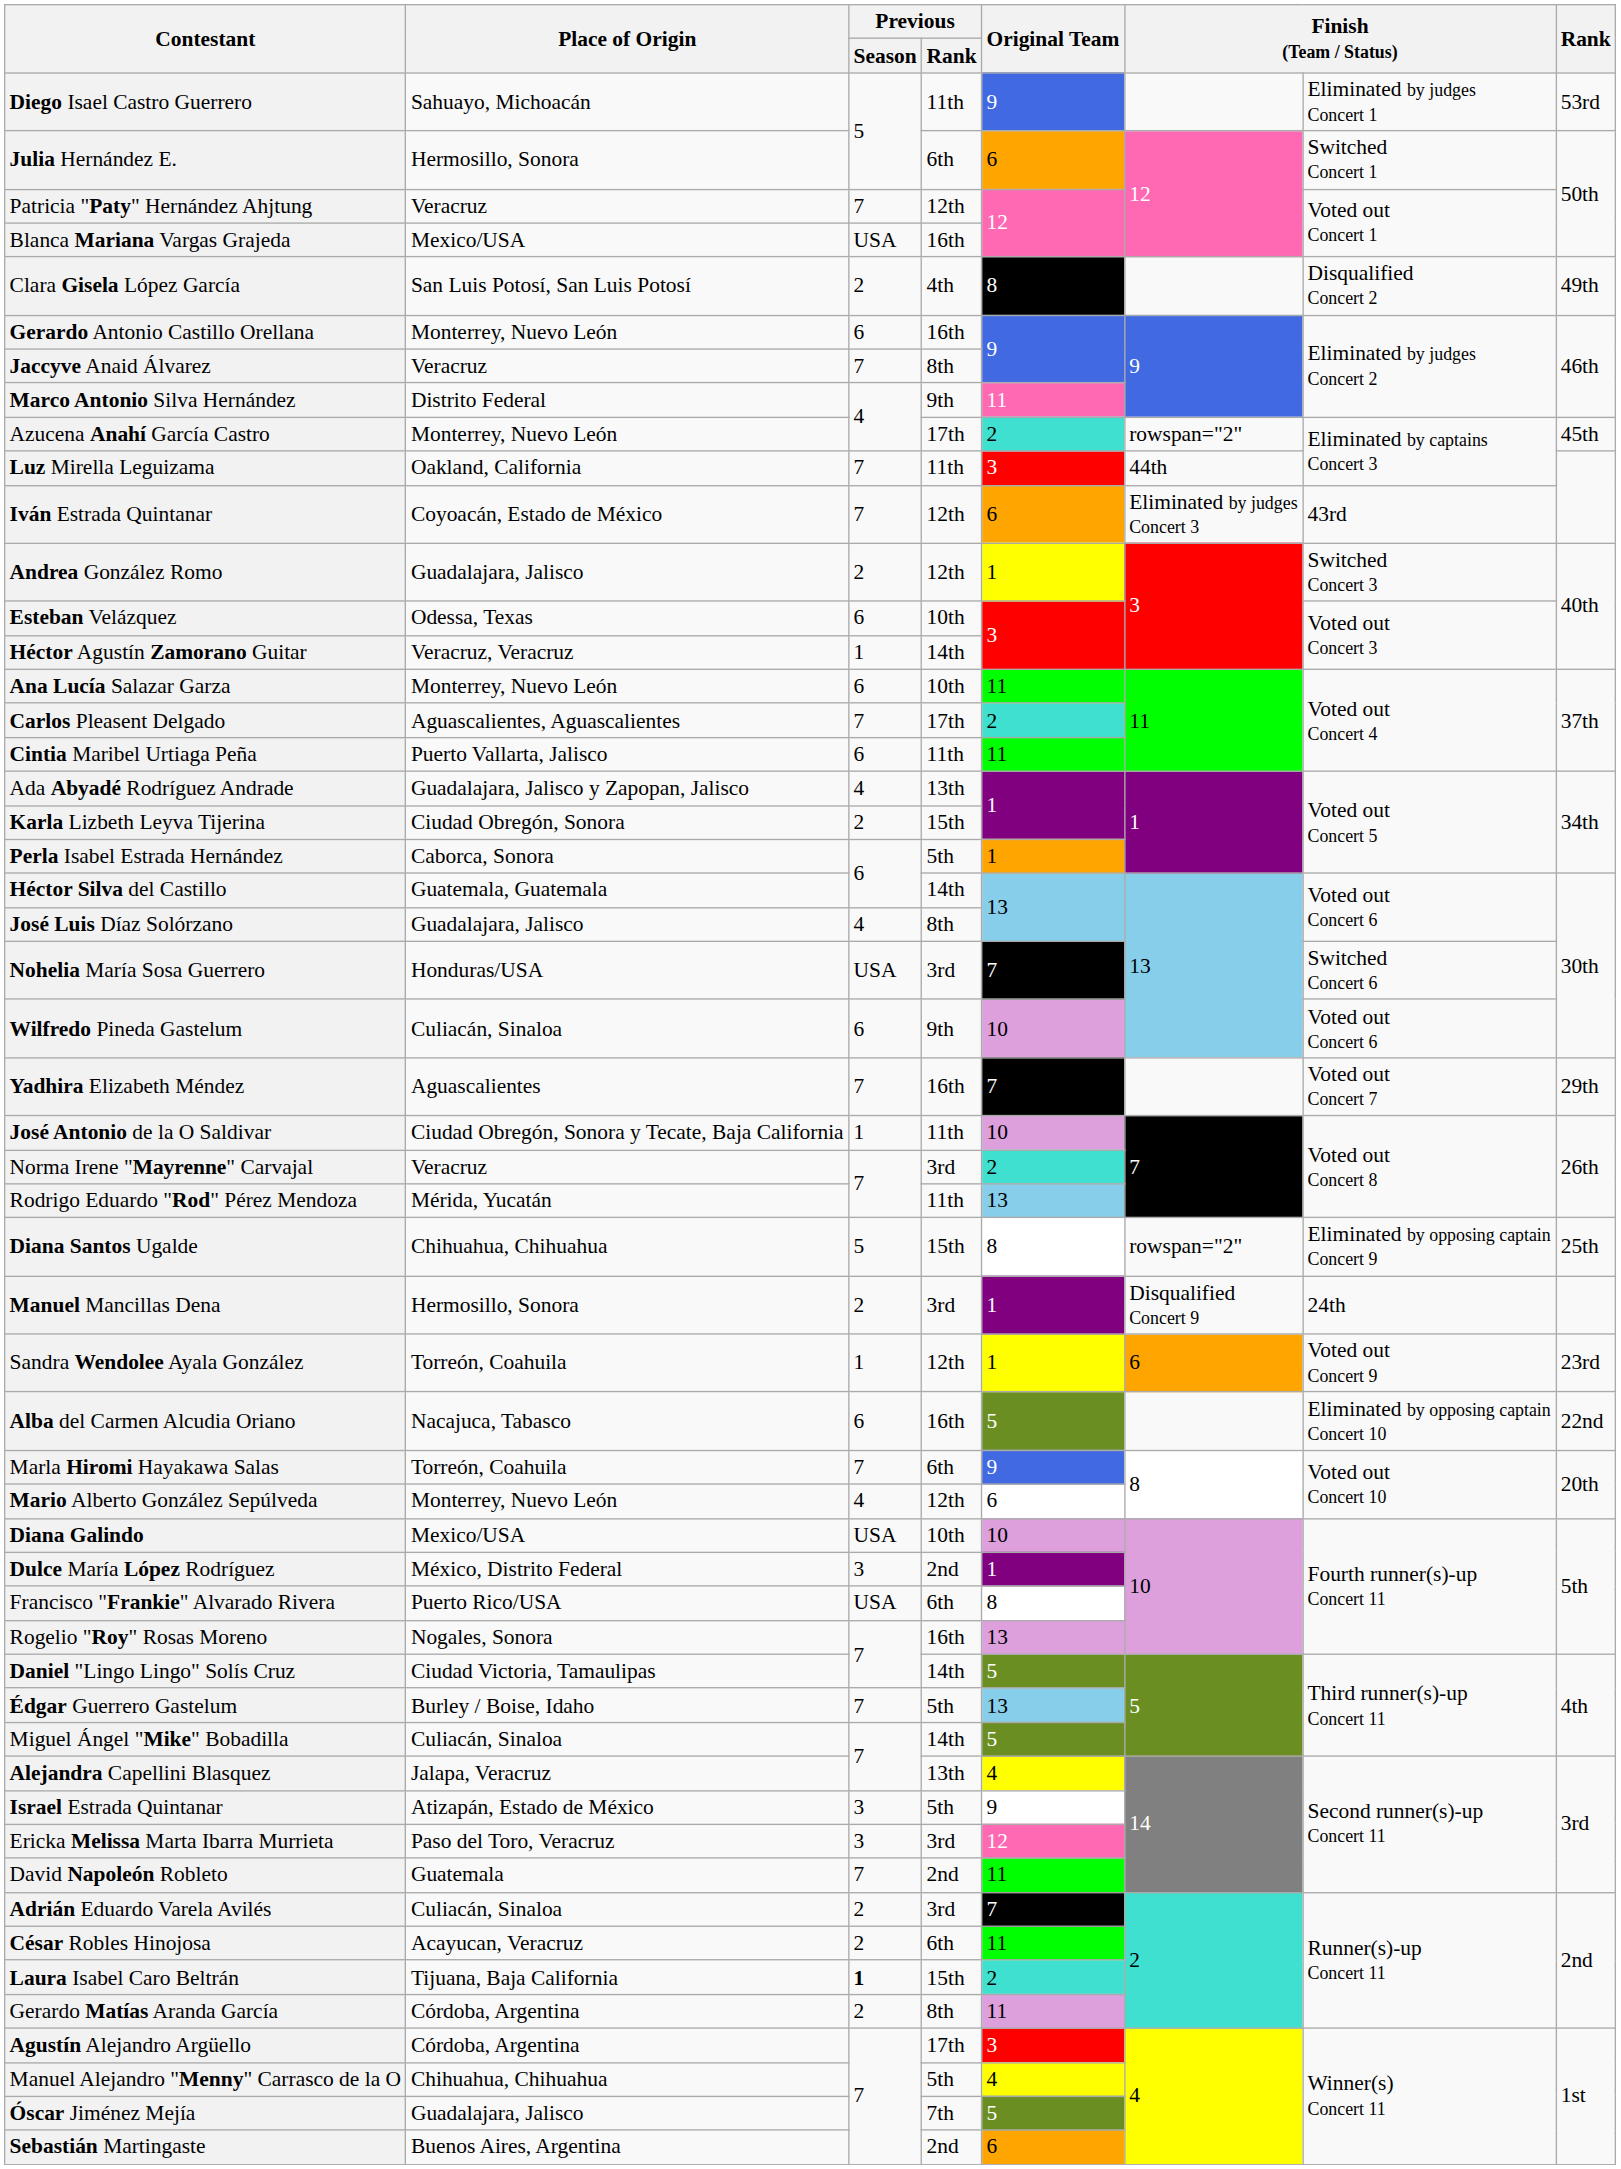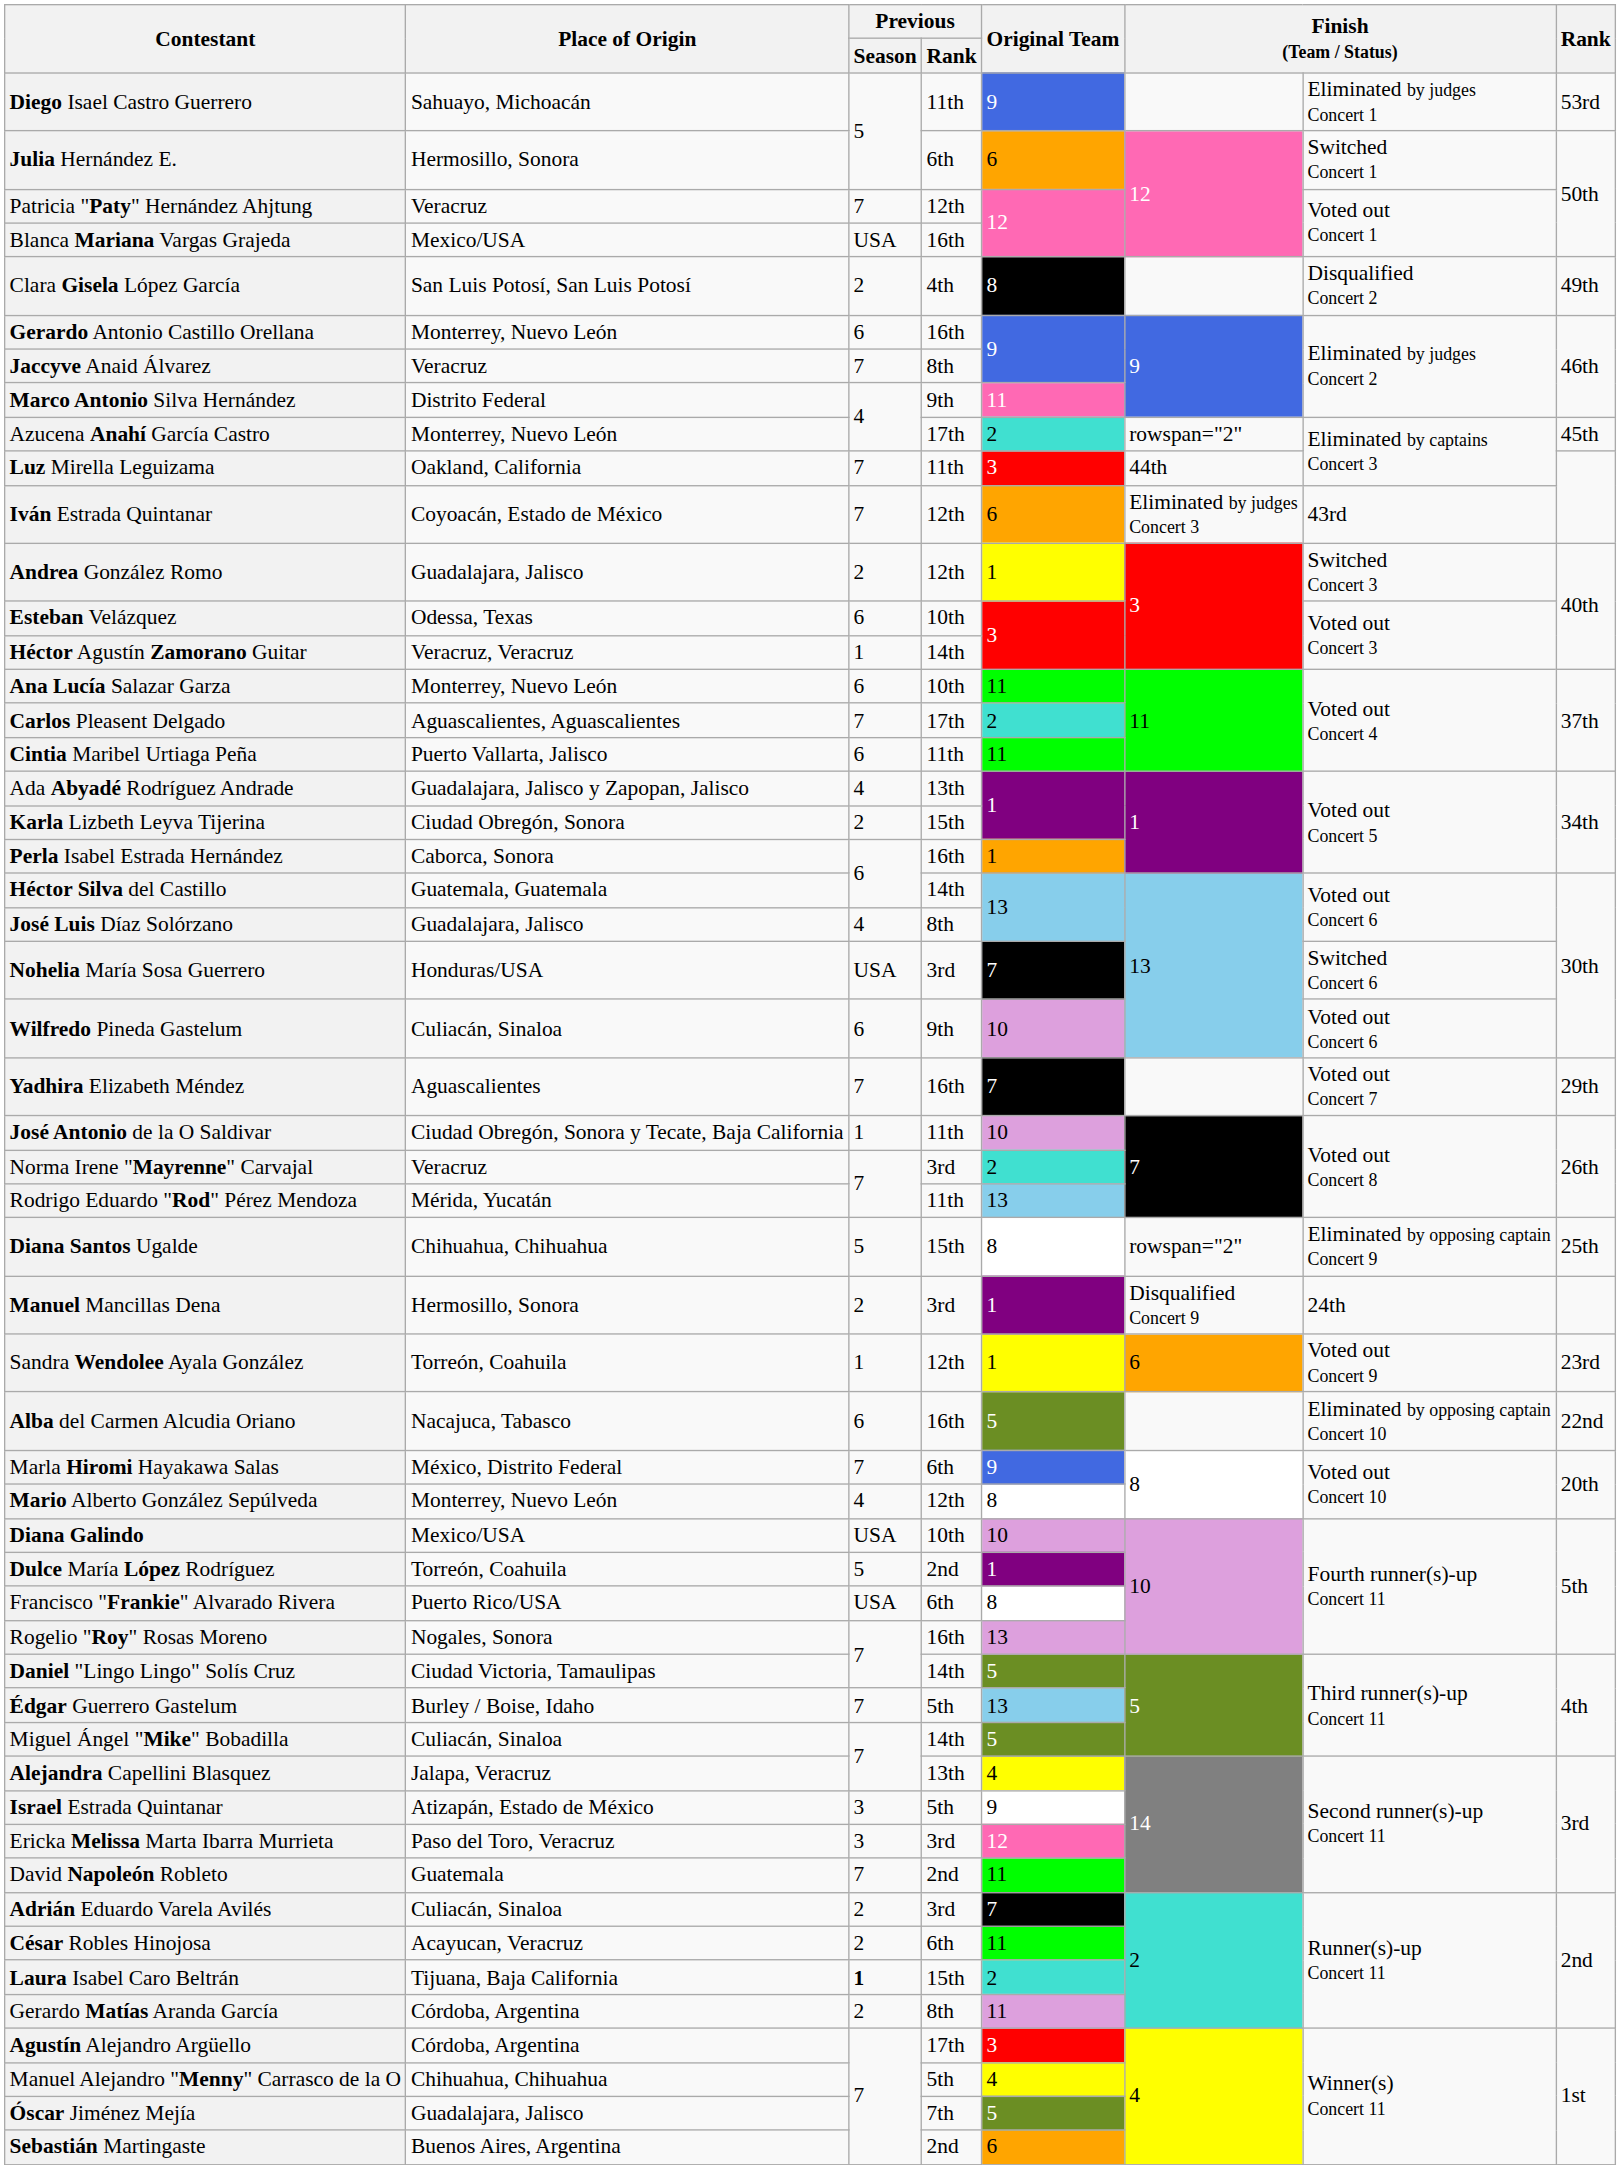(940, 856) 5th -> (946, 856) 16th
(489, 1467) Torreón, Coahuila -> (517, 1467) México, Distrito Federal
(992, 1501) 6 -> (992, 1501) 8
(517, 1569) México, Distrito Federal -> (489, 1569) Torreón, Coahuila
(859, 1569) 3 -> (859, 1569) 5
